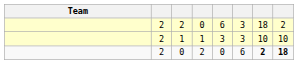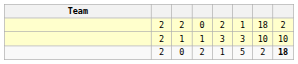(222, 25) 6 -> (222, 25) 2
(243, 25) 3 -> (243, 25) 1
(222, 53) 0 -> (222, 53) 1
(243, 53) 6 -> (243, 53) 5
(263, 53) bold -> (263, 53) normal
